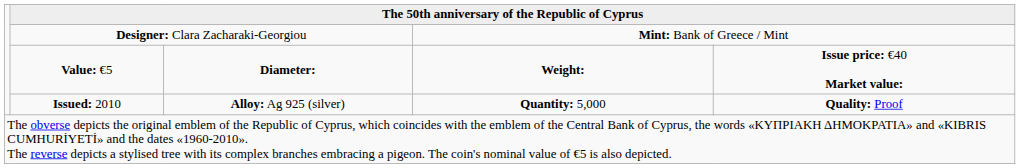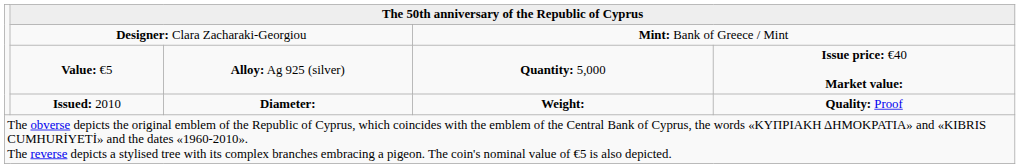(288, 69) Diameter: -> (288, 69) Alloy: Ag 925 (silver)
(563, 69) Weight: -> (563, 69) Quantity: 5,000
(288, 104) Alloy: Ag 925 (silver) -> (288, 104) Diameter:
(563, 104) Quantity: 5,000 -> (563, 104) Weight:
